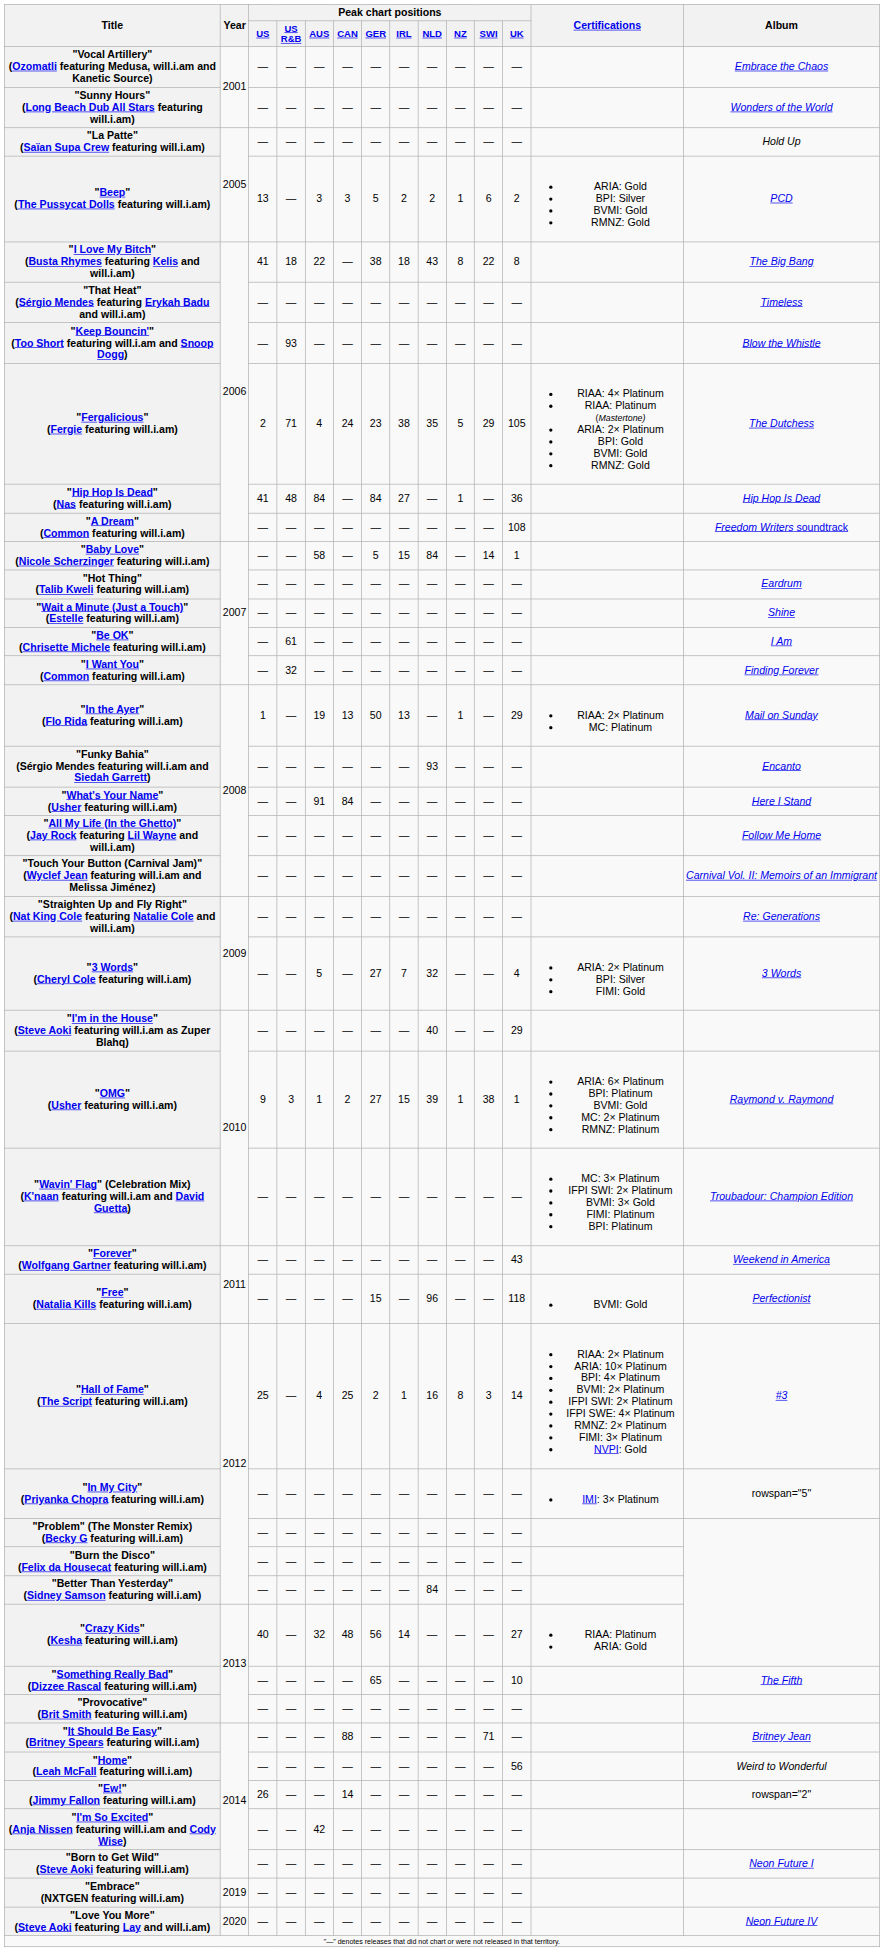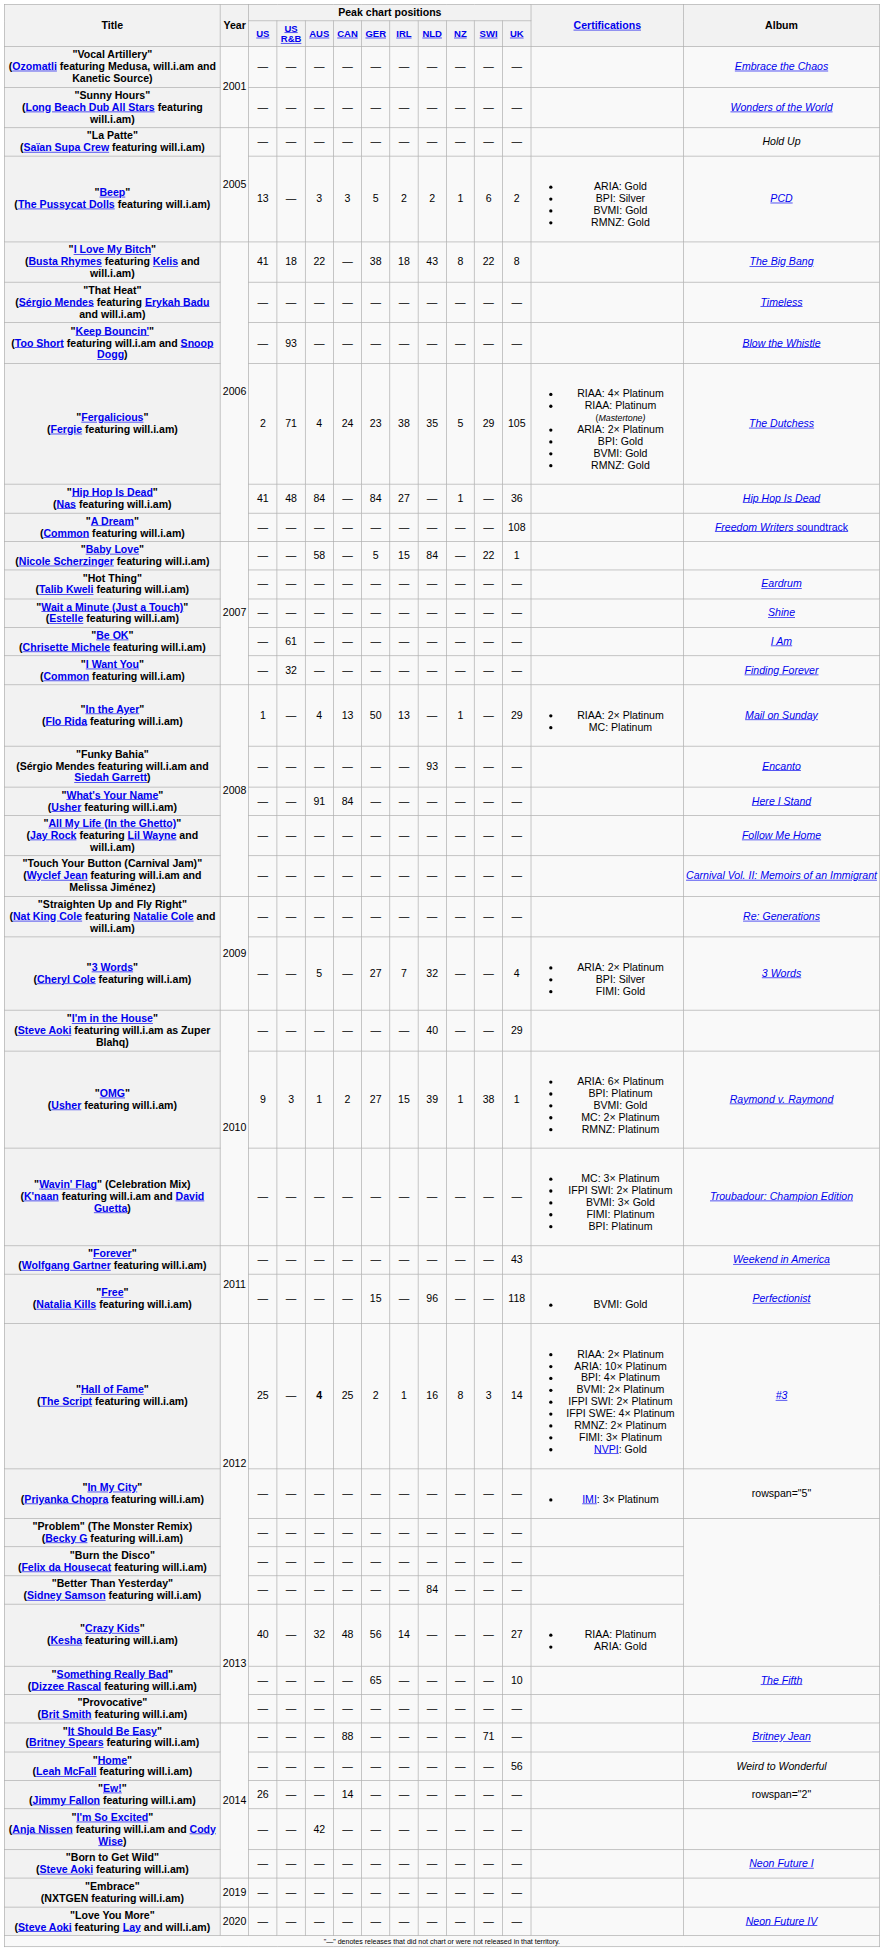(489, 555) 14 -> (489, 555) 22
(319, 715) 19 -> (319, 715) 4
(319, 1396) normal -> (319, 1396) bold
